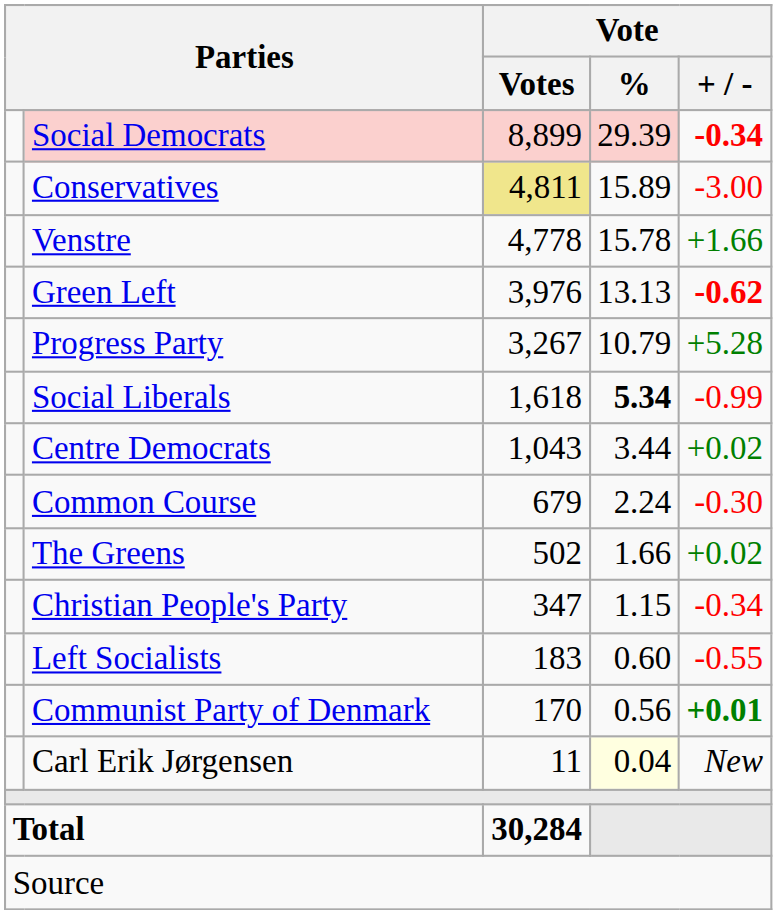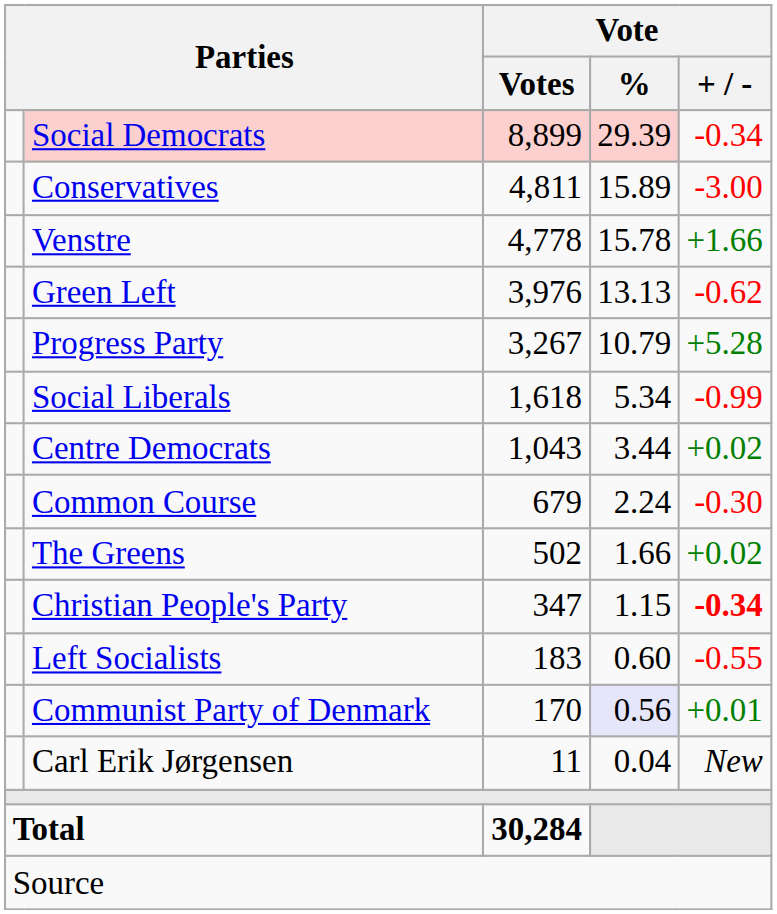(729, 135) bold -> (728, 135) normal
(545, 187) khaki background -> (545, 187) no background
(729, 291) bold -> (728, 291) normal
(642, 396) bold -> (642, 396) normal
(729, 605) normal -> (728, 605) bold
(642, 710) no background -> (642, 710) lavender background
(725, 710) bold -> (725, 710) normal
(642, 762) lightyellow background -> (642, 762) no background
